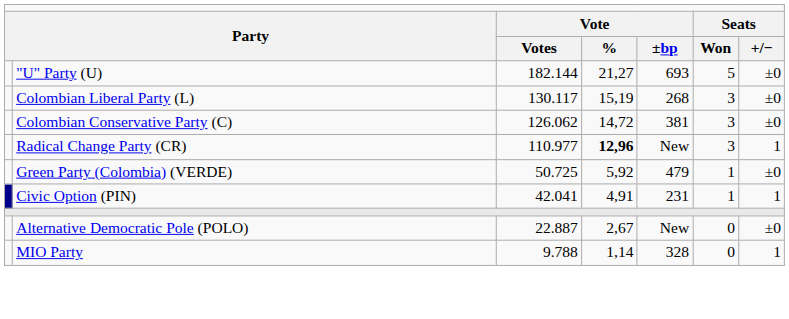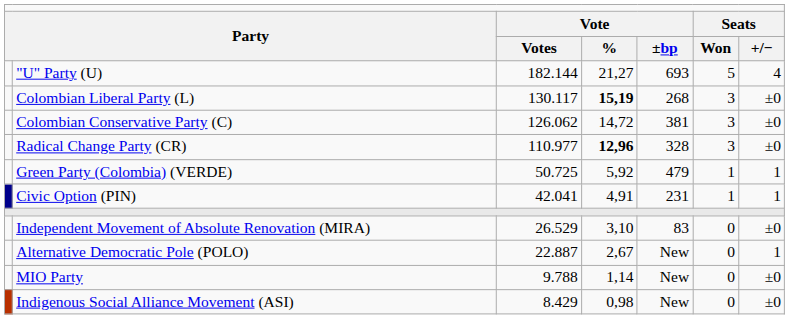(773, 73) ±0 -> (777, 73) 4
(616, 97) normal -> (616, 97) bold
(674, 147) New -> (677, 147) 328
(777, 147) 1 -> (773, 147) ±0
(773, 171) ±0 -> (777, 171) 1
+ row: (193, 228)
(773, 228) ±0 -> (777, 252) 1
(677, 252) 328 -> (674, 277) New
(777, 252) 1 -> (773, 277) ±0
+ row: (155, 301)
